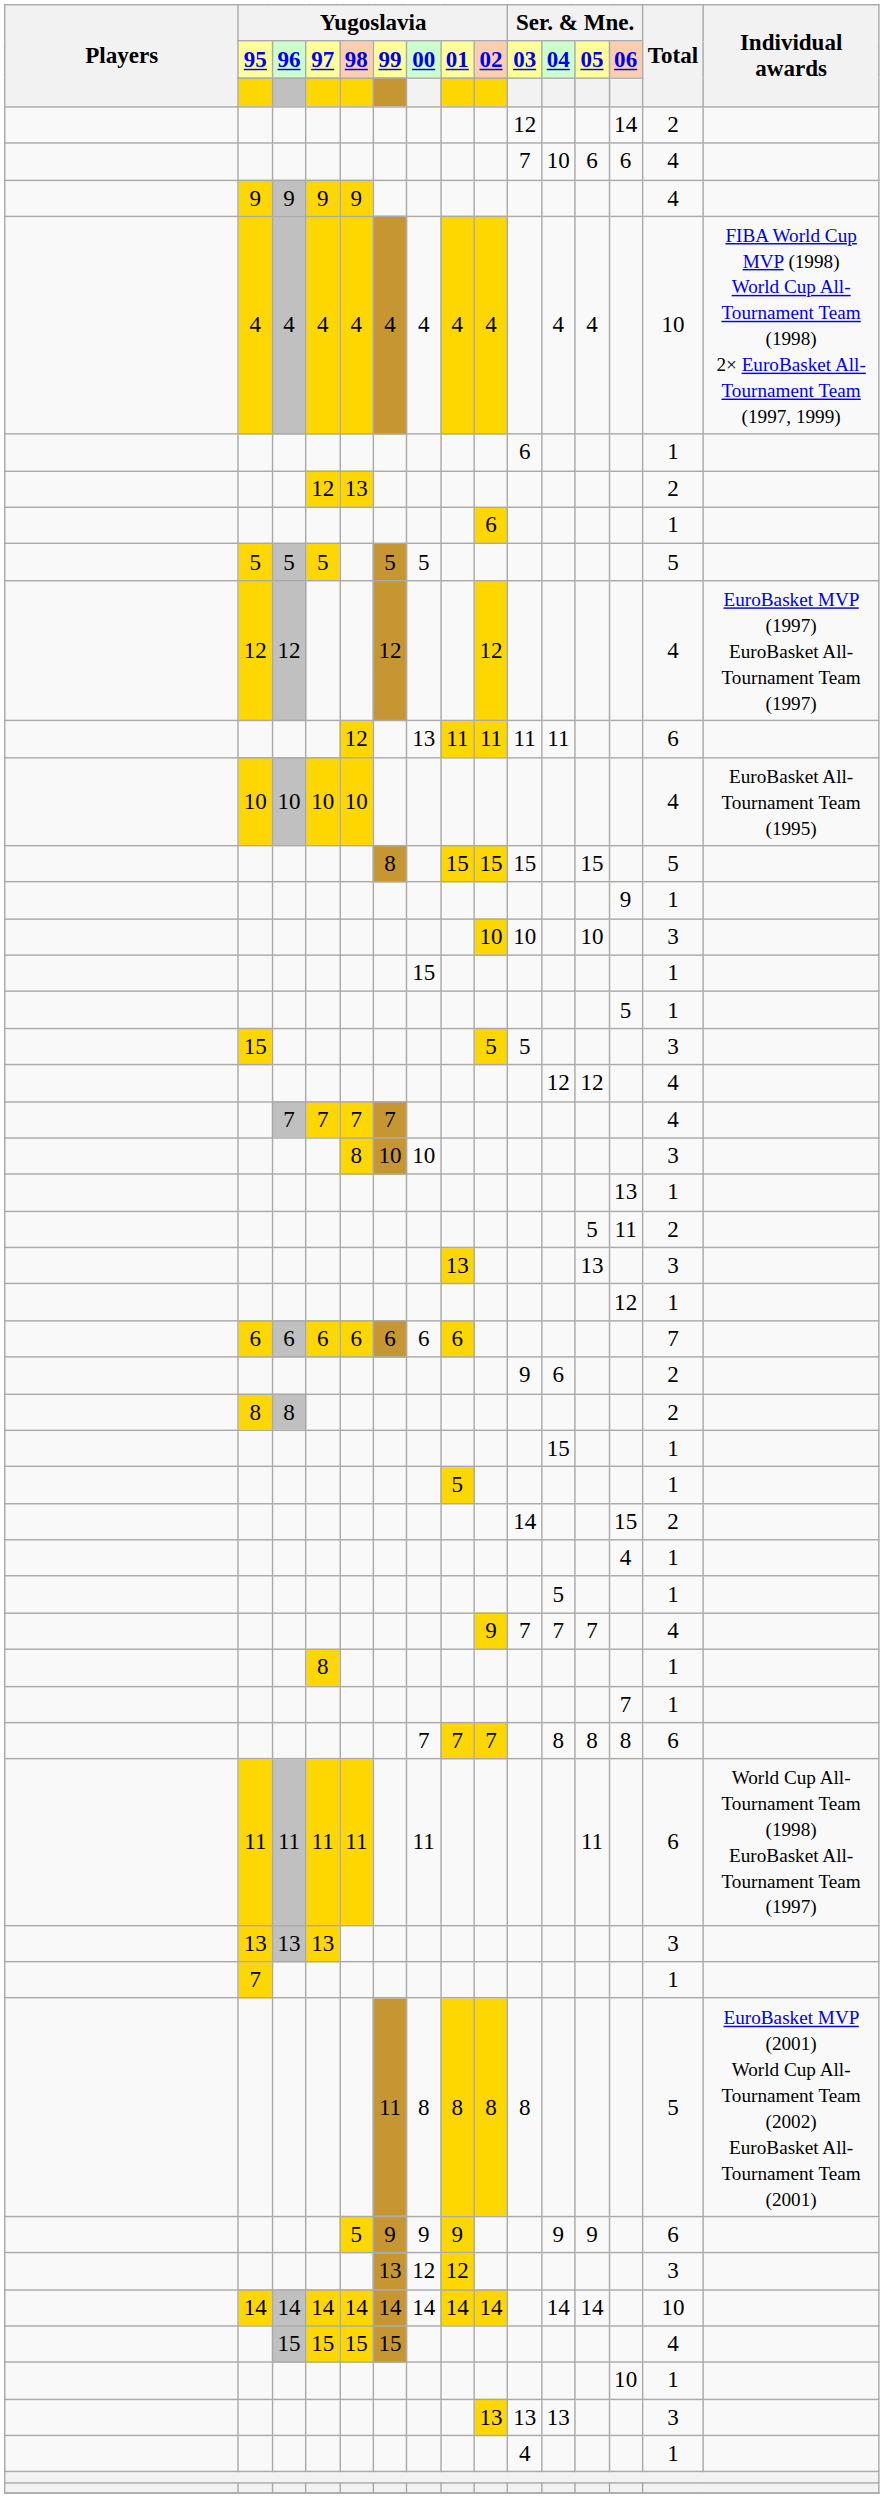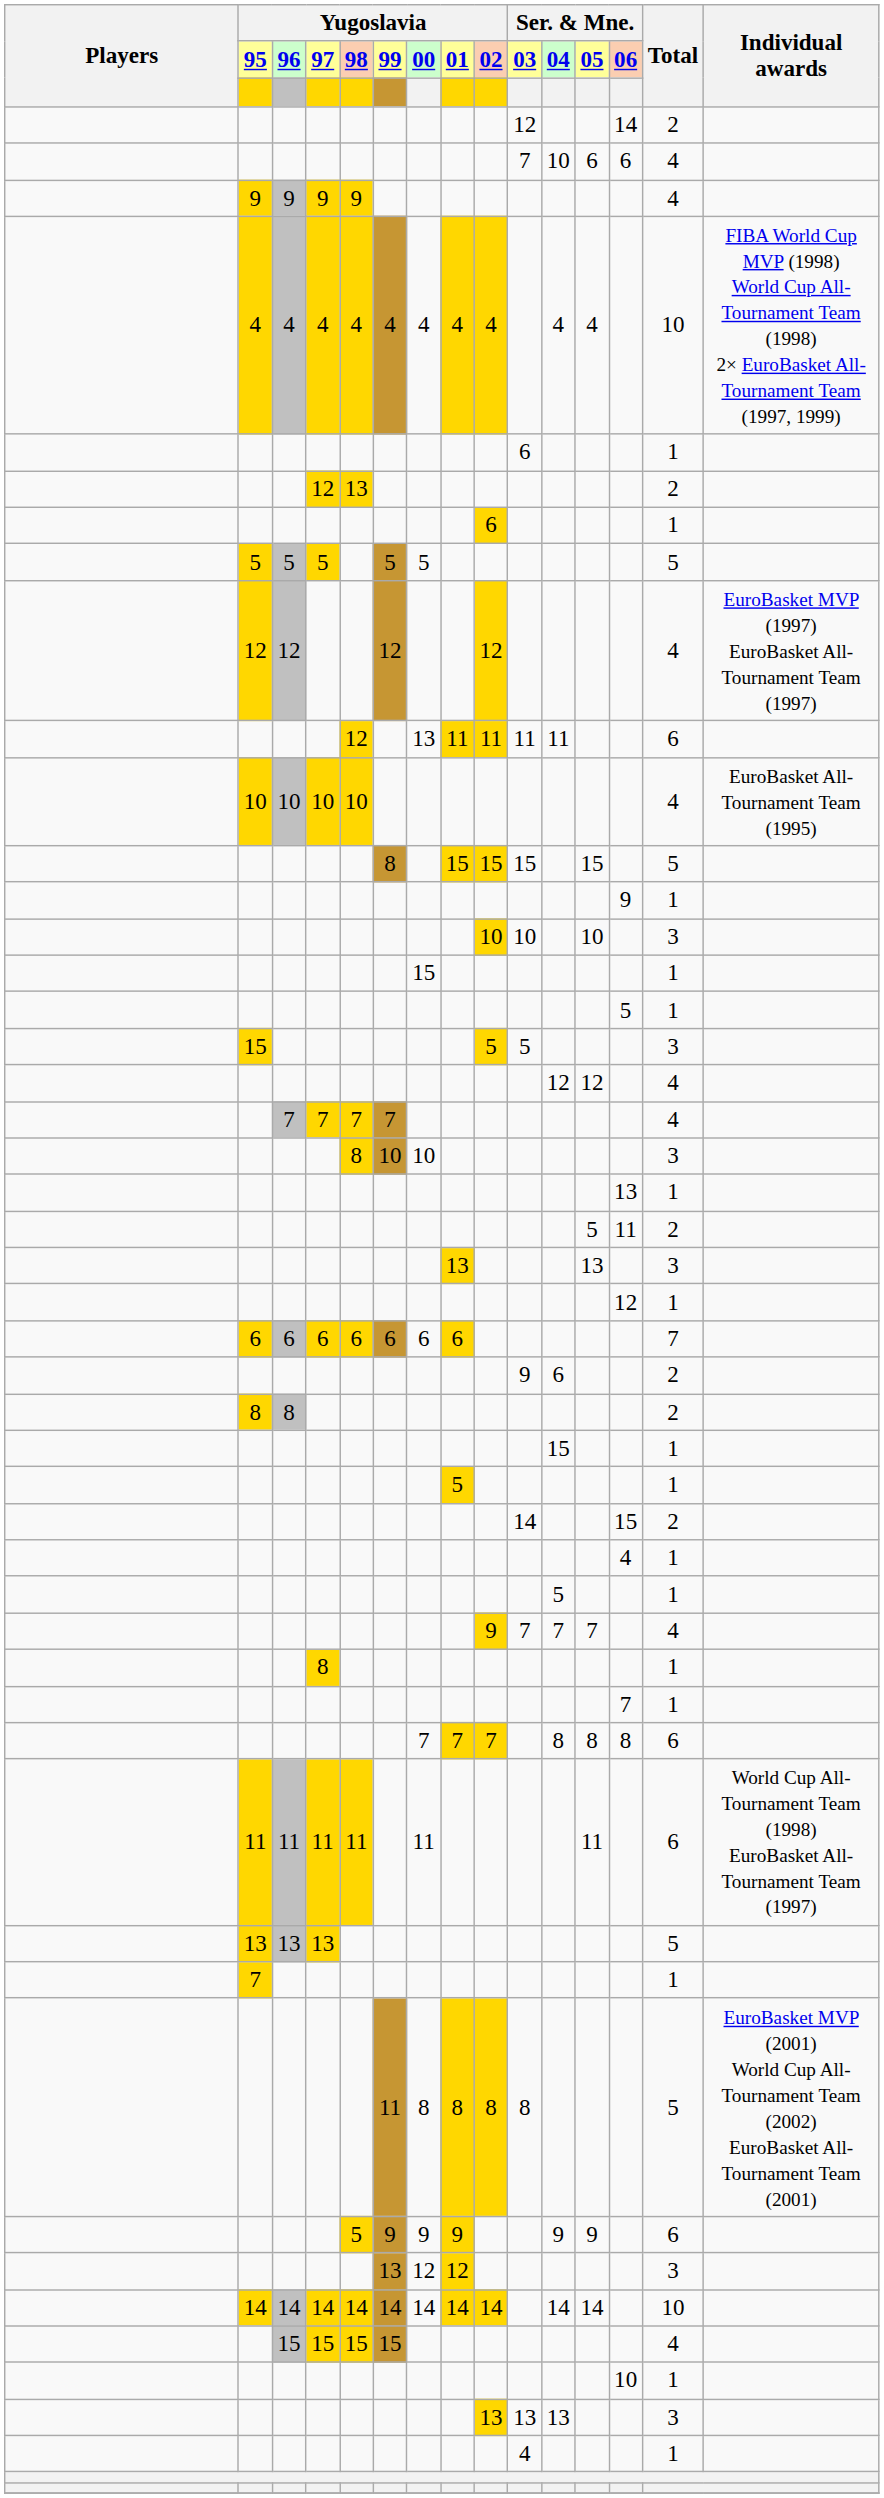(673, 1943) 3 -> (673, 1943) 5
